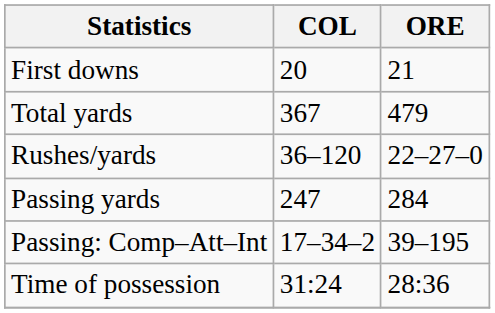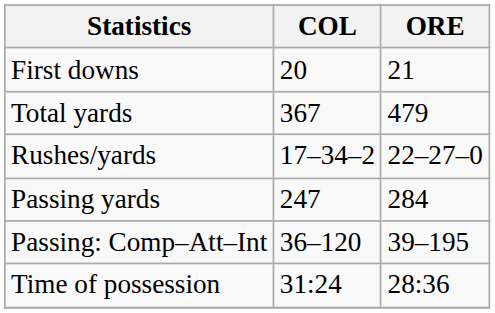(321, 155) 36–120 -> (327, 155) 17–34–2
(327, 241) 17–34–2 -> (321, 241) 36–120
